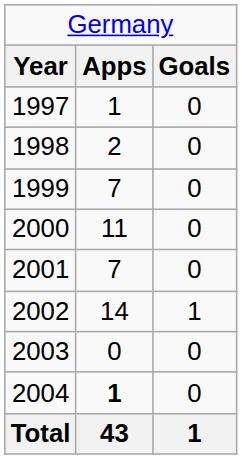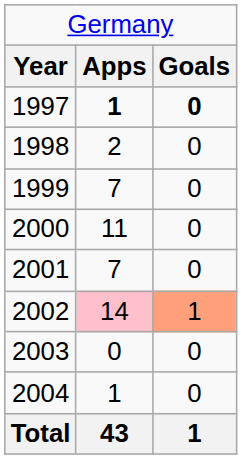(114, 106) normal -> (114, 106) bold
(194, 106) normal -> (194, 106) bold
(114, 310) no background -> (114, 310) pink background
(194, 310) no background -> (194, 310) lightsalmon background
(114, 392) bold -> (114, 392) normal
